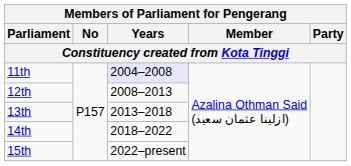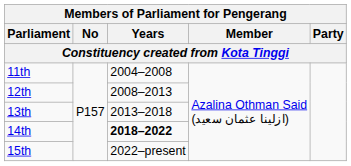(141, 72) lavender background -> (141, 72) no background
(141, 131) normal -> (141, 131) bold
